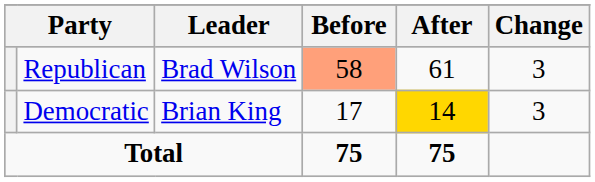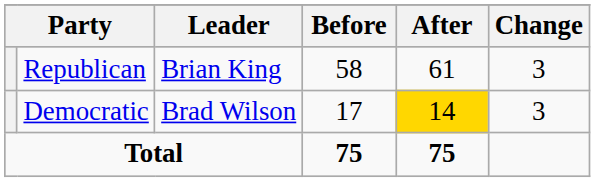(229, 68) Brad Wilson -> (221, 68) Brian King
(349, 68) lightsalmon background -> (349, 68) no background
(221, 111) Brian King -> (229, 111) Brad Wilson
